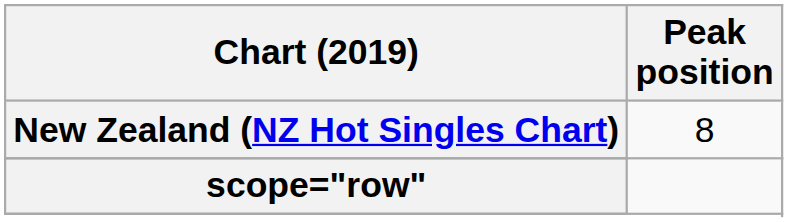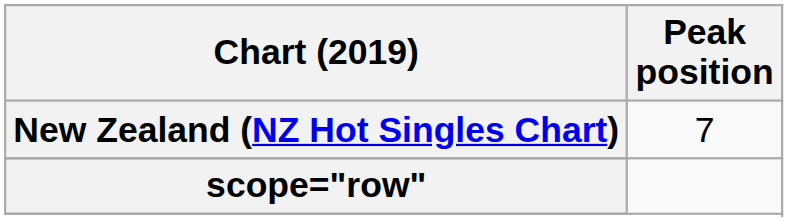(705, 128) 8 -> (705, 128) 7
